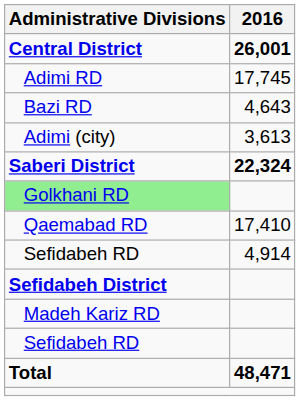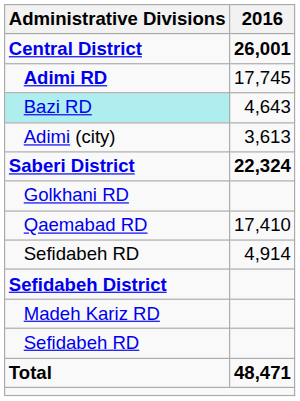(63, 78) normal -> (65, 78) bold
(58, 107) no background -> (58, 107) paleturquoise background
(76, 195) lightgreen background -> (76, 195) no background
